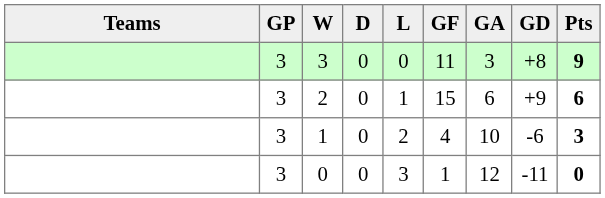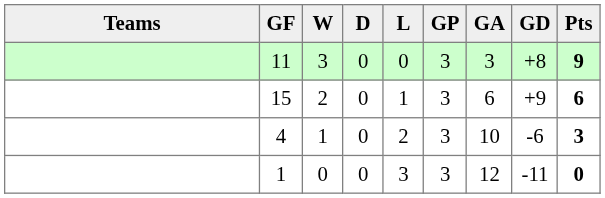columns swapped: (281, 23) <-> (445, 23)
